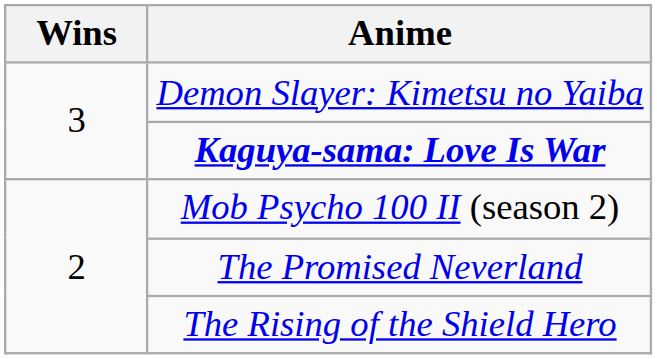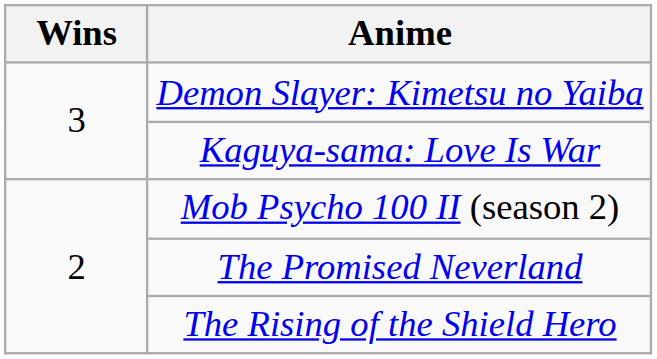(400, 149) bold -> (400, 149) normal
